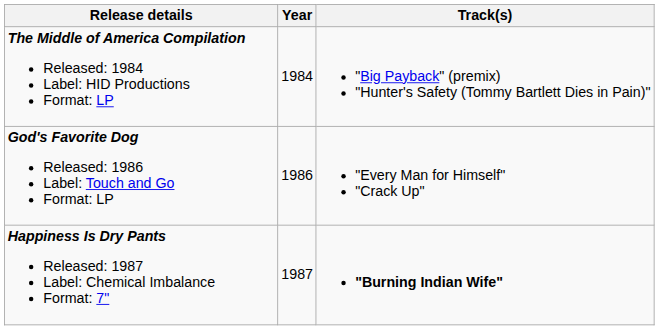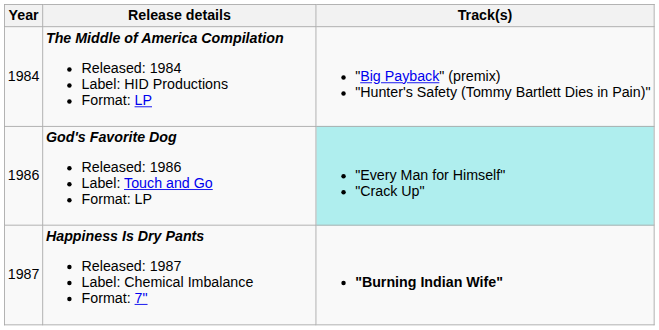columns swapped: (297, 15) <-> (141, 15)
(485, 184) no background -> (485, 184) paleturquoise background
